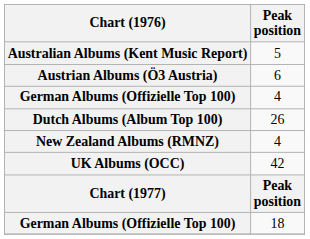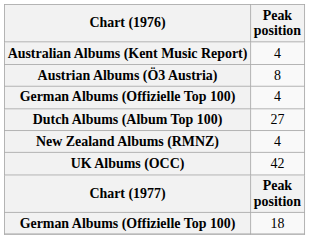(277, 53) 5 -> (277, 53) 4
(277, 75) 6 -> (277, 75) 8
(277, 119) 26 -> (277, 119) 27
